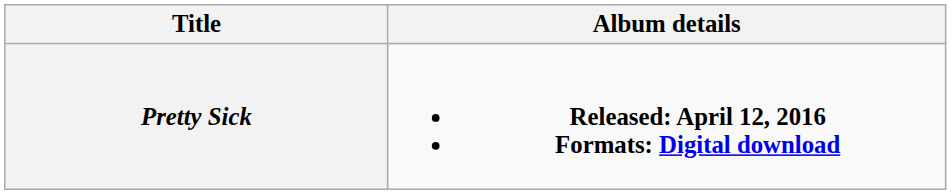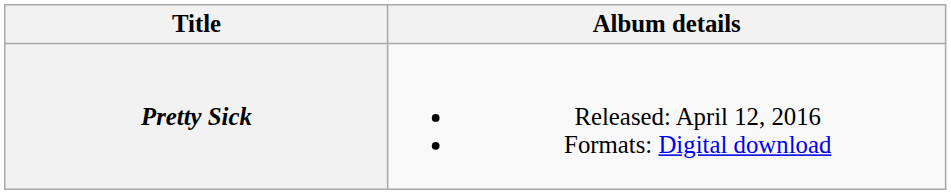(667, 130) bold -> (667, 130) normal
